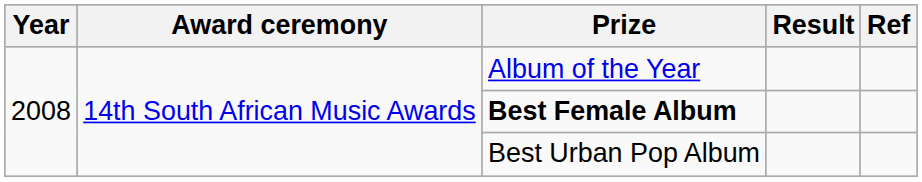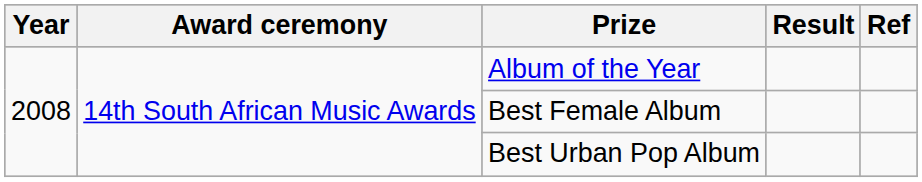(612, 111) bold -> (605, 111) normal
